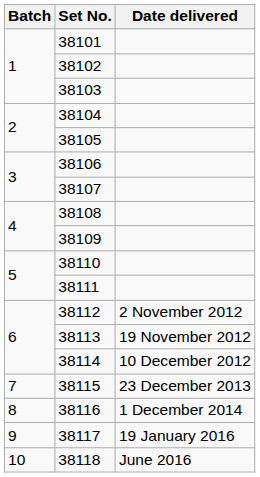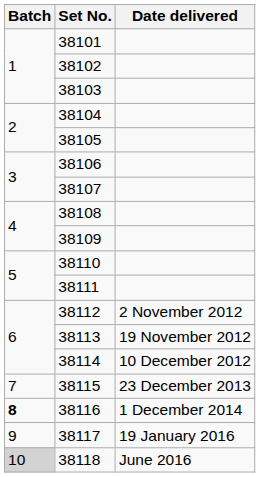(12, 410) normal -> (12, 410) bold
(17, 459) no background -> (17, 459) lightgrey background
